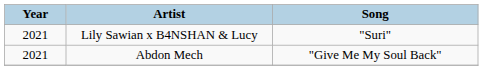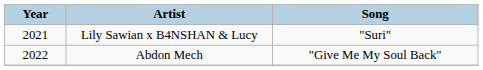(35, 55) 2021 -> (35, 55) 2022
